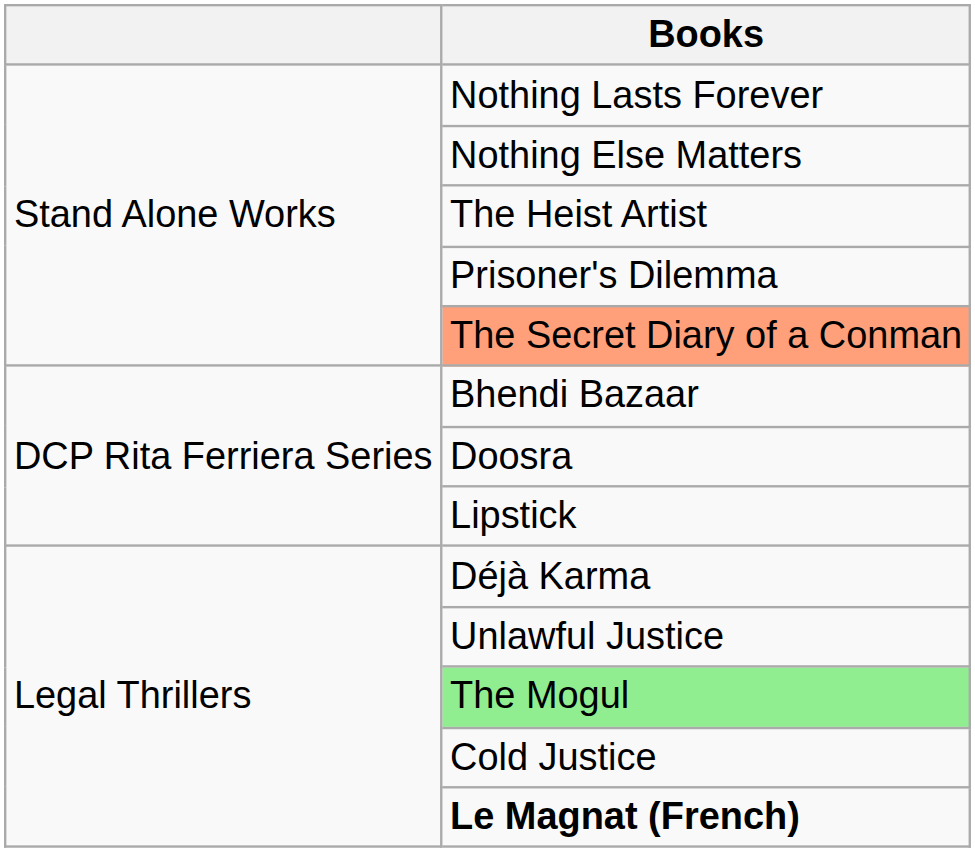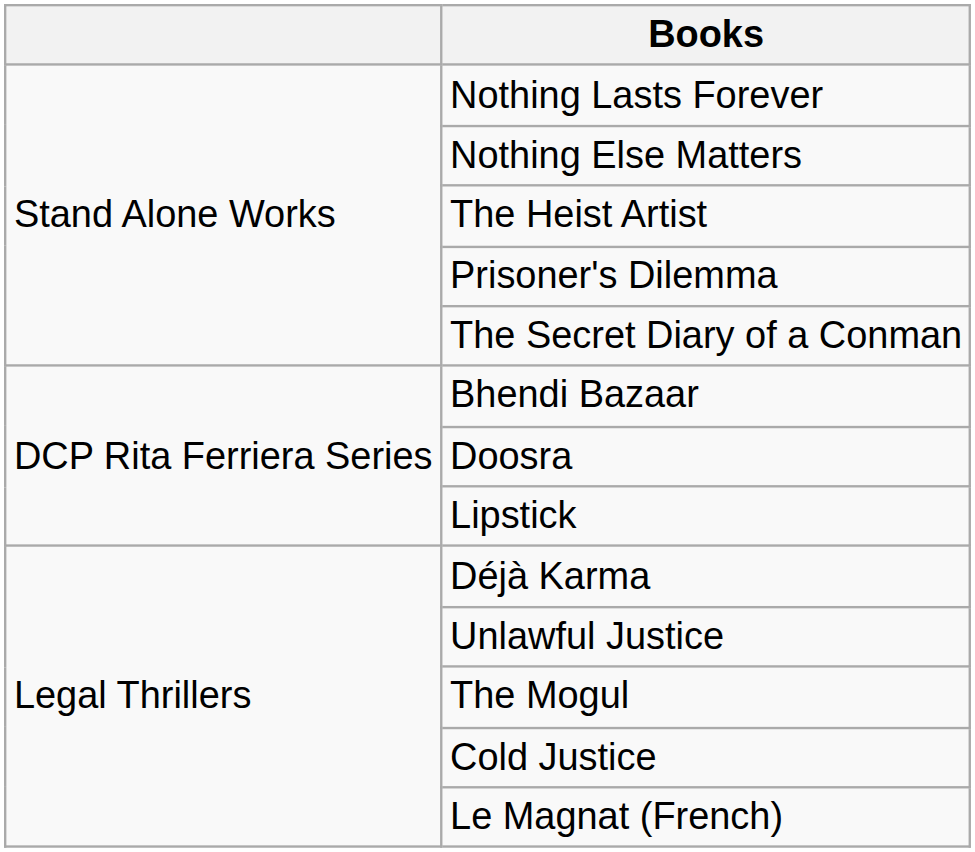(706, 335) lightsalmon background -> (706, 335) no background
(540, 696) lightgreen background -> (540, 696) no background
(625, 816) bold -> (617, 816) normal
